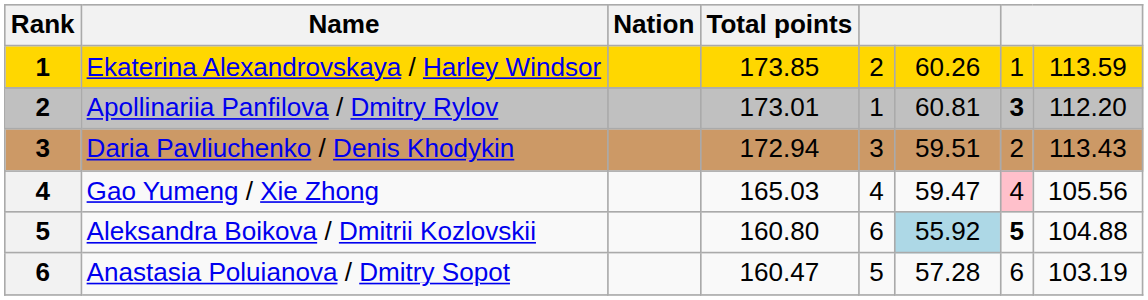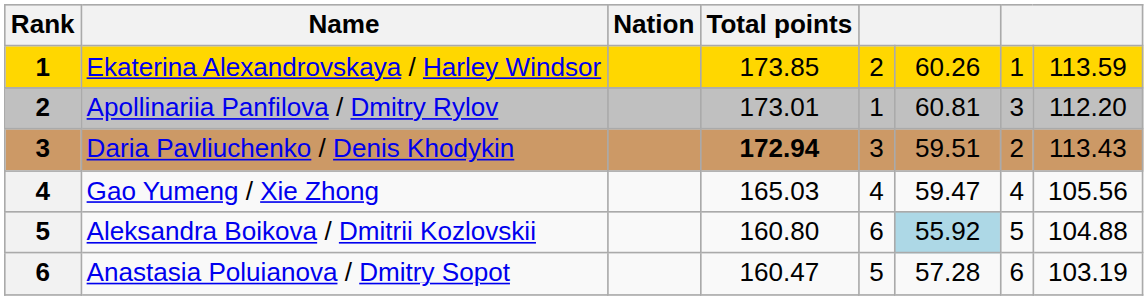(1017, 107) bold -> (1017, 107) normal
(779, 149) normal -> (779, 149) bold
(1017, 190) pink background -> (1017, 190) no background
(1017, 231) bold -> (1017, 231) normal
